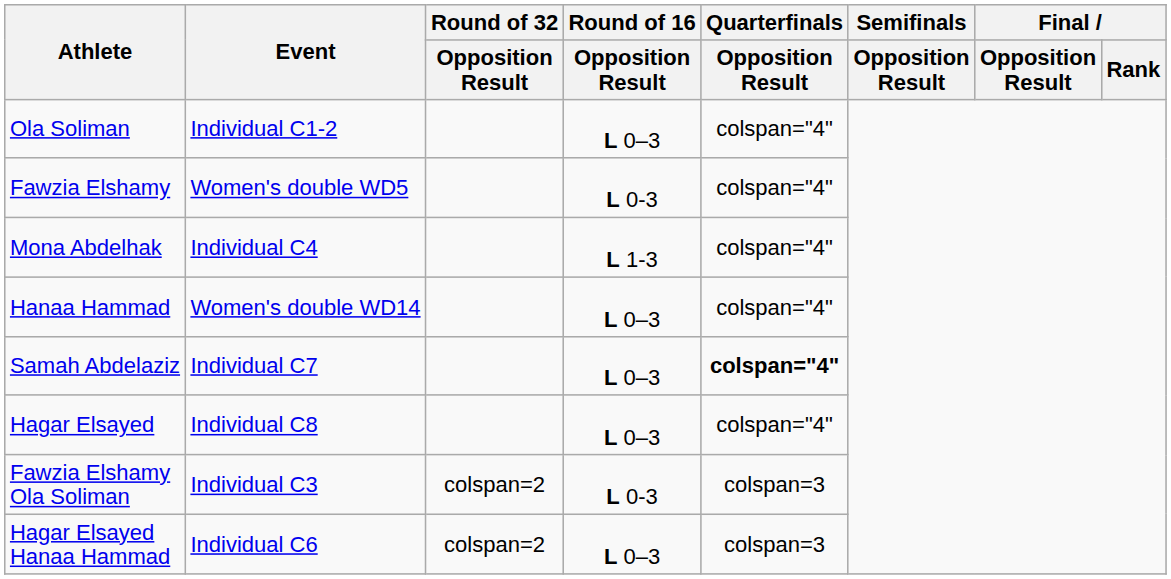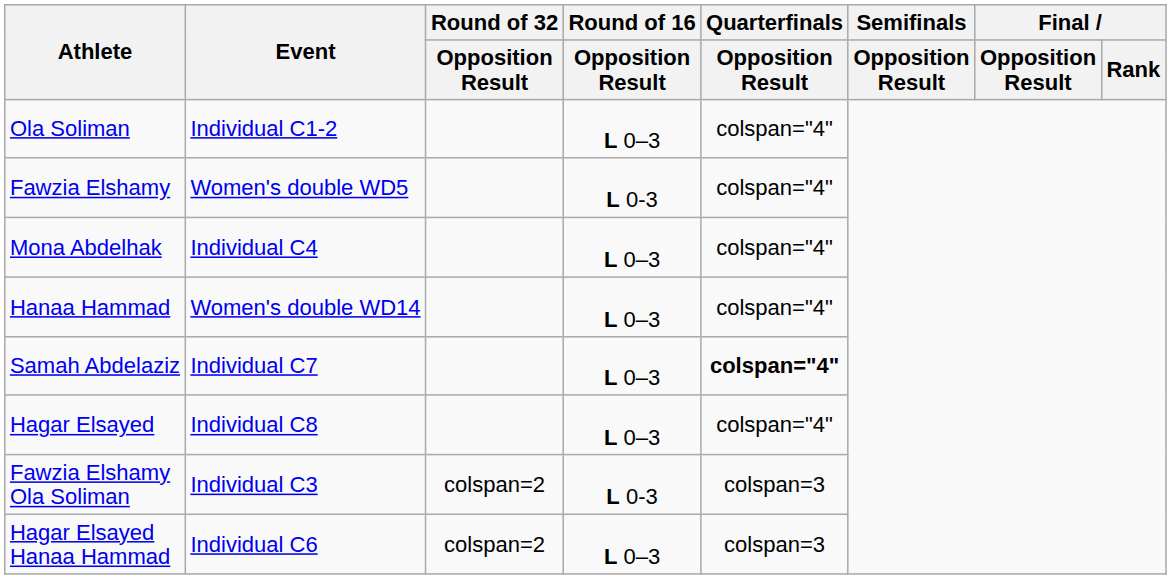(632, 260) L 1-3 -> (632, 260) L 0–3
